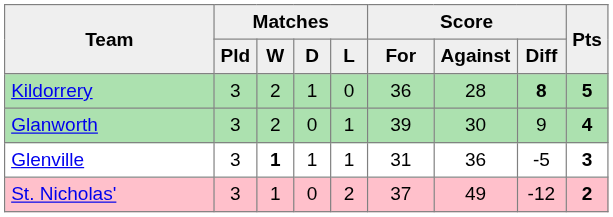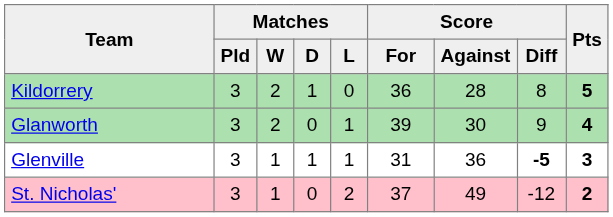(541, 90) bold -> (541, 90) normal
(275, 159) bold -> (275, 159) normal
(541, 159) normal -> (541, 159) bold
